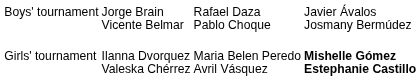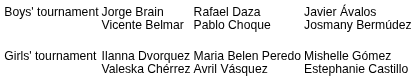(360, 62) bold -> (356, 62) normal
